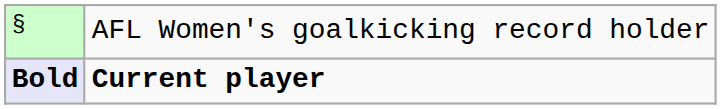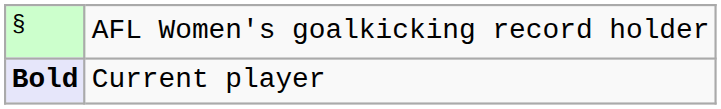(209, 80) bold -> (209, 80) normal
